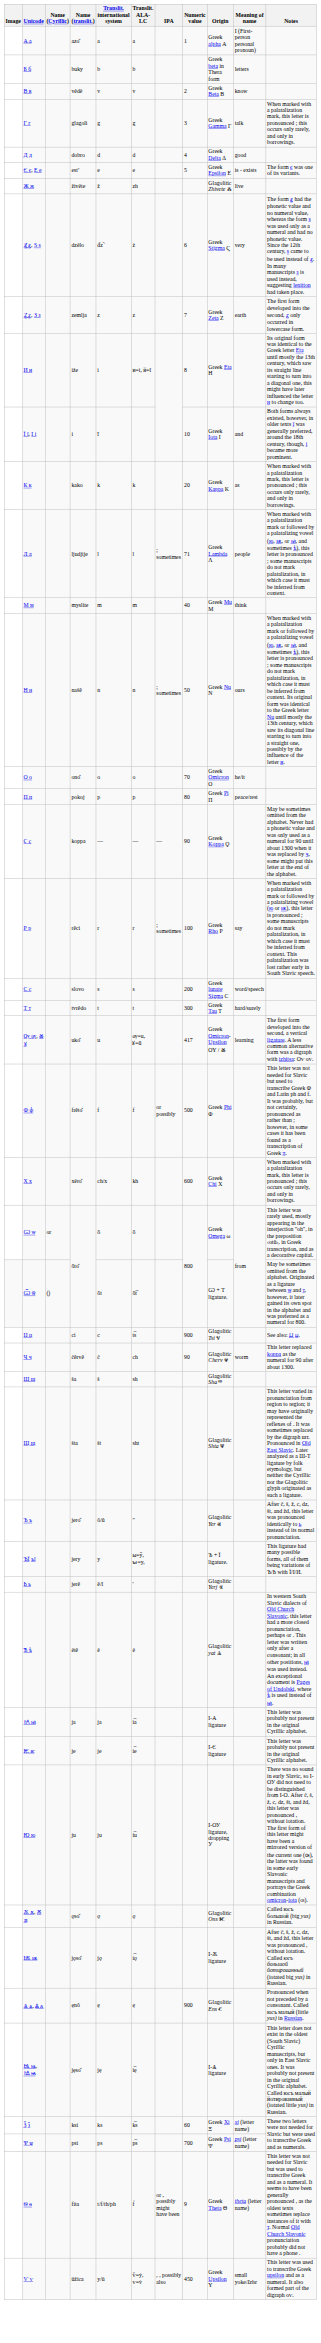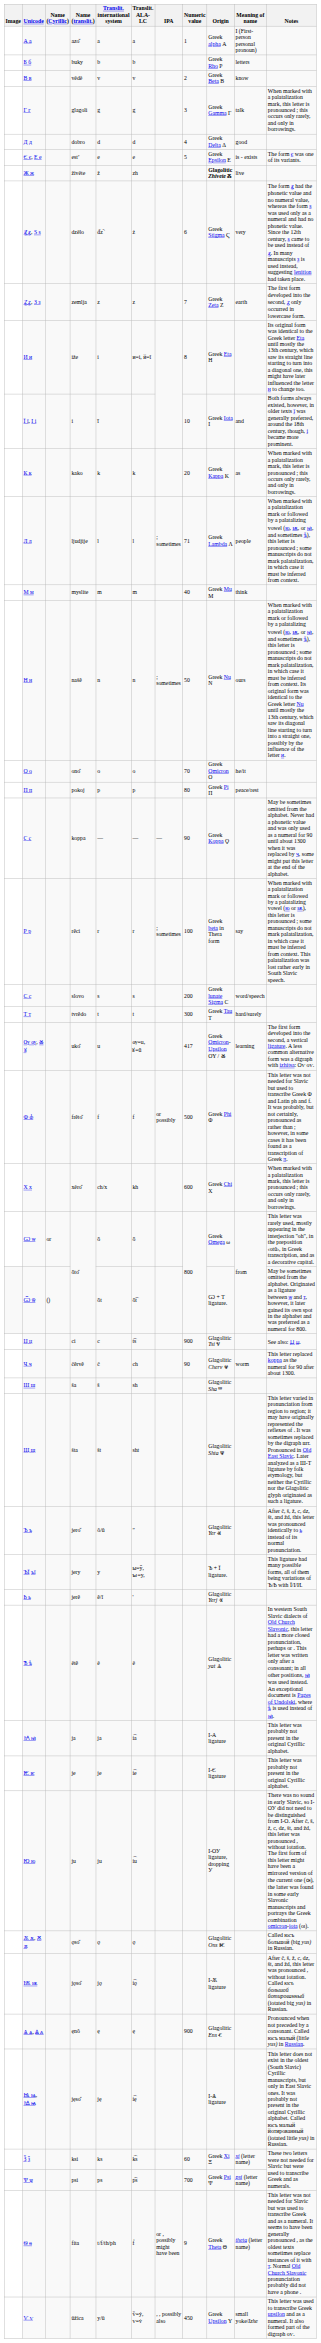(216, 69) Greek beta in Thera form -> (215, 62) Greek Rho Ρ
(220, 186) normal -> (220, 173) bold
(215, 928) Greek Rho Ρ -> (216, 931) Greek beta in Thera form
